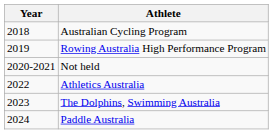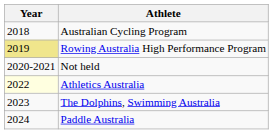(18, 48) no background -> (18, 48) khaki background
(18, 84) no background -> (18, 84) lightyellow background
